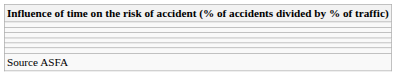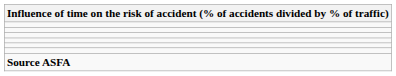(37, 62) normal -> (39, 62) bold
